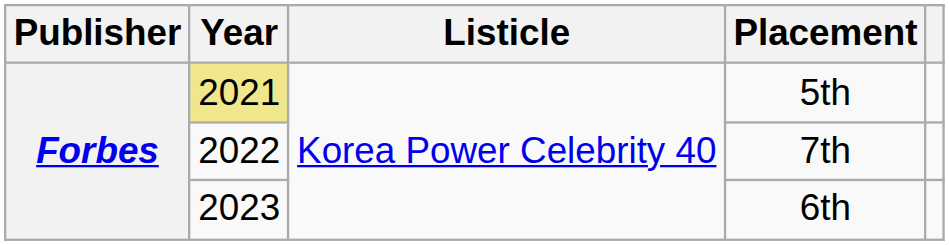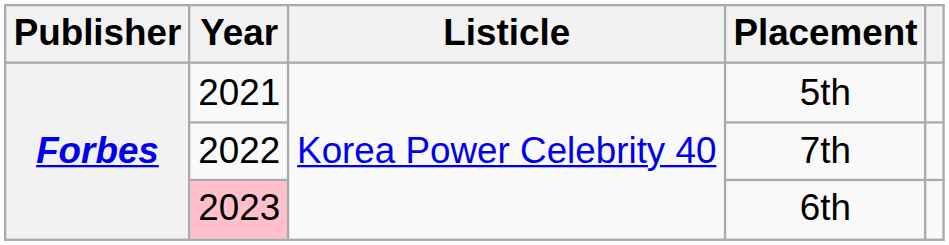(239, 92) khaki background -> (239, 92) no background
(239, 208) no background -> (239, 208) pink background
